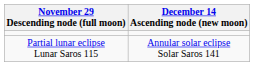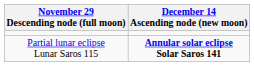(189, 48) normal -> (189, 48) bold
